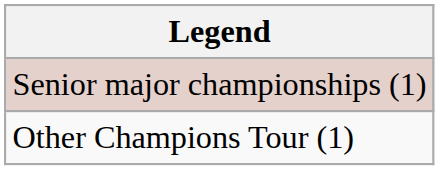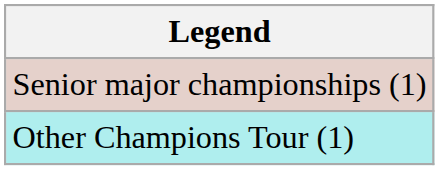(183, 137) no background -> (183, 137) paleturquoise background
